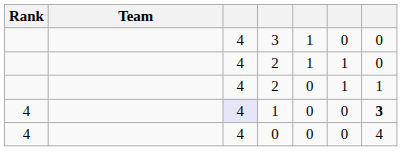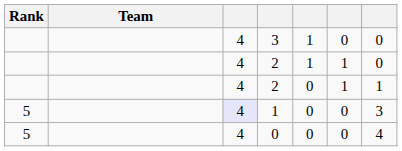(26, 110) 4 -> (26, 110) 5
(379, 110) bold -> (379, 110) normal
(26, 134) 4 -> (26, 134) 5
